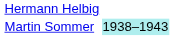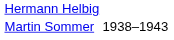(135, 26) paleturquoise background -> (135, 26) no background
